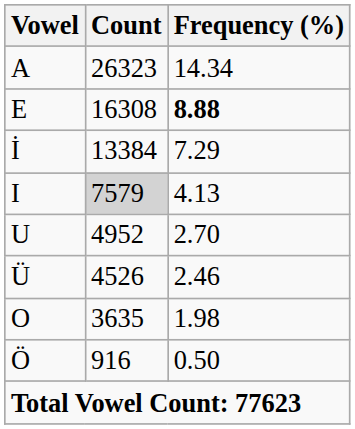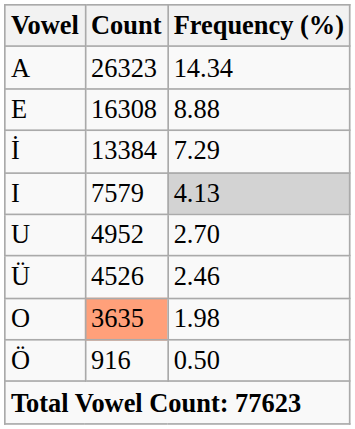(197, 109) bold -> (197, 109) normal
(117, 192) lightgrey background -> (117, 192) no background
(197, 192) no background -> (197, 192) lightgrey background
(117, 318) no background -> (117, 318) lightsalmon background
